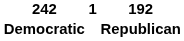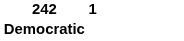- column: (141, 9)
